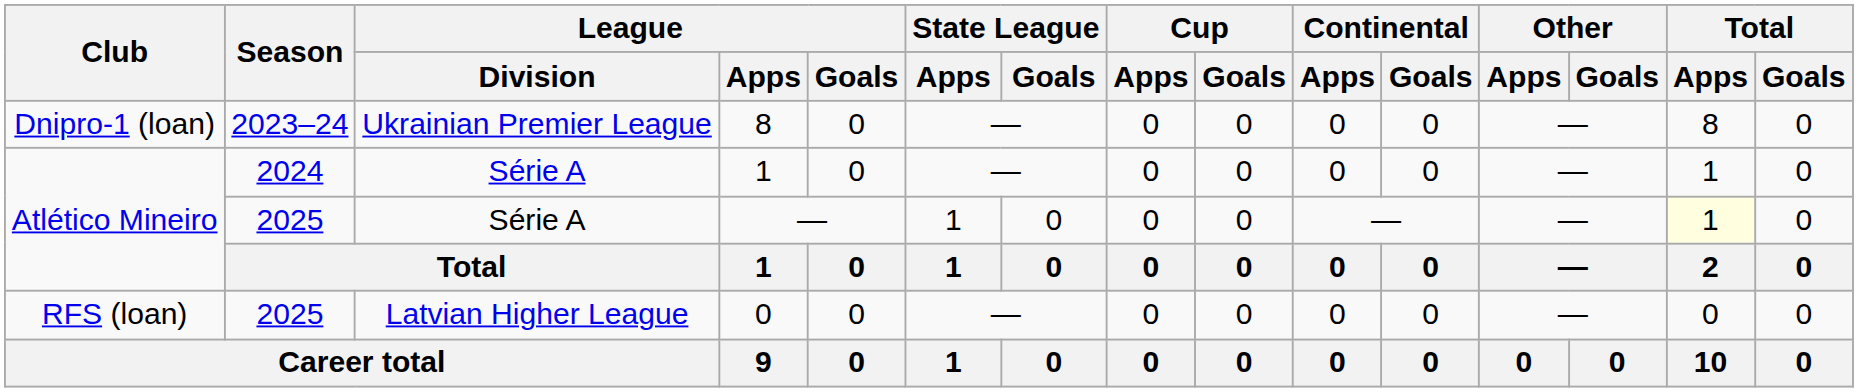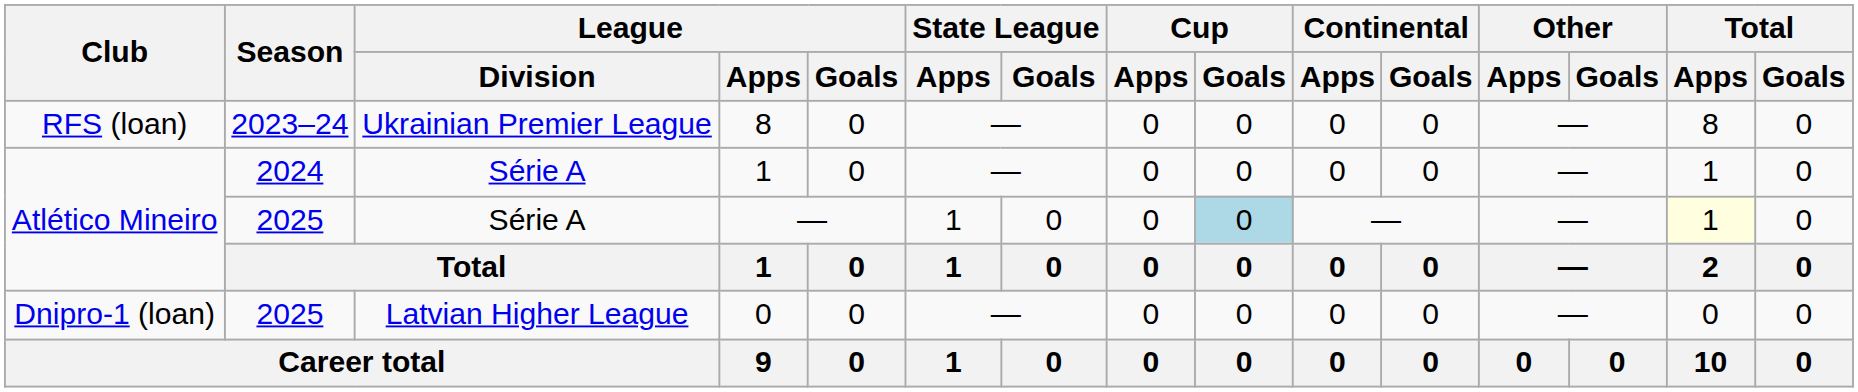(115, 123) Dnipro-1 (loan) -> (115, 123) RFS (loan)
(1244, 219) no background -> (1244, 219) lightblue background
(115, 314) RFS (loan) -> (115, 314) Dnipro-1 (loan)
